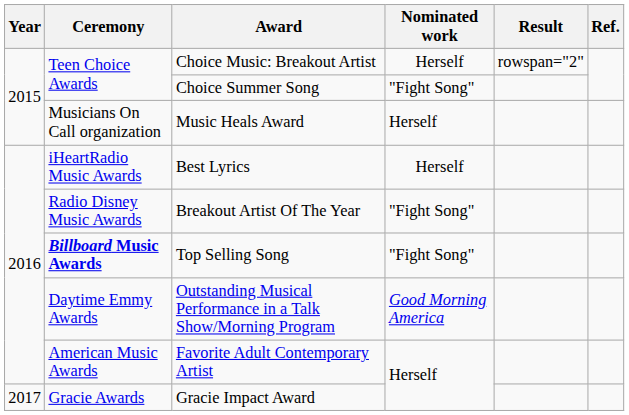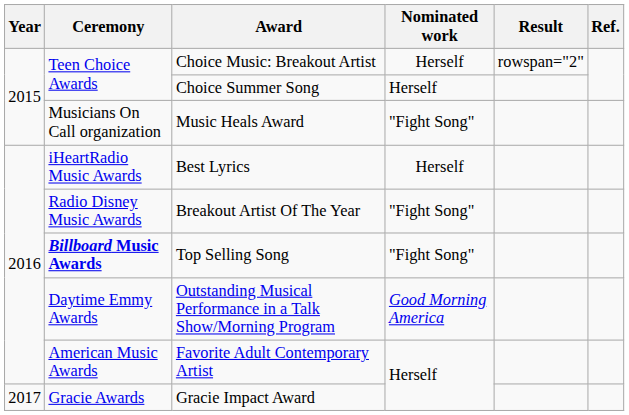(432, 87) "Fight Song" -> (413, 87) Herself
(413, 122) Herself -> (432, 122) "Fight Song"
